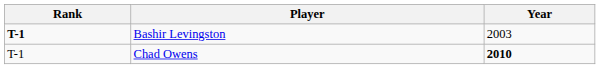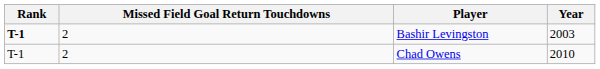+ column: (226, 14)
(499, 53) bold -> (562, 53) normal
